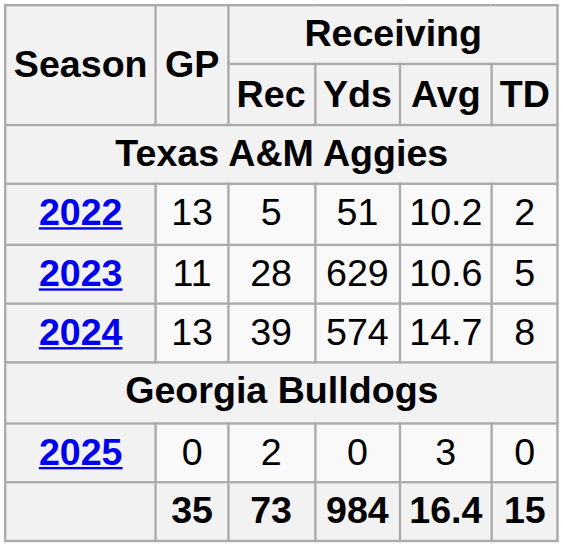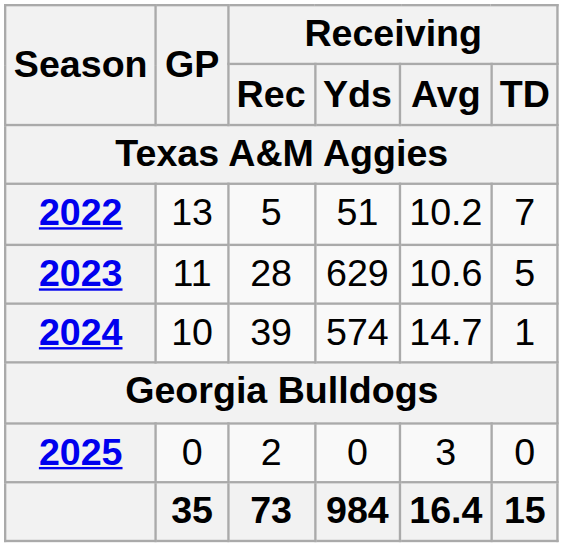(525, 213) 2 -> (525, 213) 7
(192, 332) 13 -> (192, 332) 10
(525, 332) 8 -> (525, 332) 1
